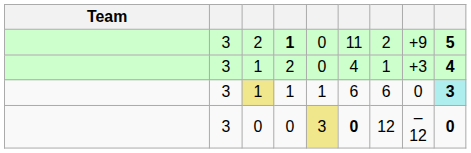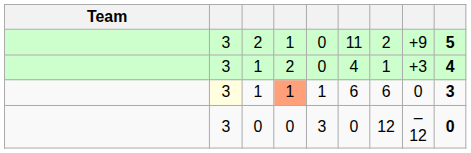(290, 42) bold -> (290, 42) normal
(226, 92) no background -> (226, 92) lightyellow background
(258, 92) khaki background -> (258, 92) no background
(290, 92) no background -> (290, 92) lightsalmon background
(450, 92) paleturquoise background -> (450, 92) no background
(322, 126) khaki background -> (322, 126) no background
(354, 126) bold -> (354, 126) normal
